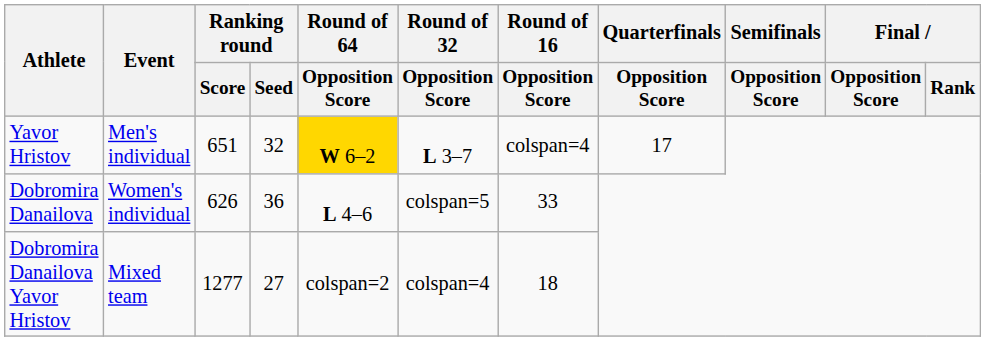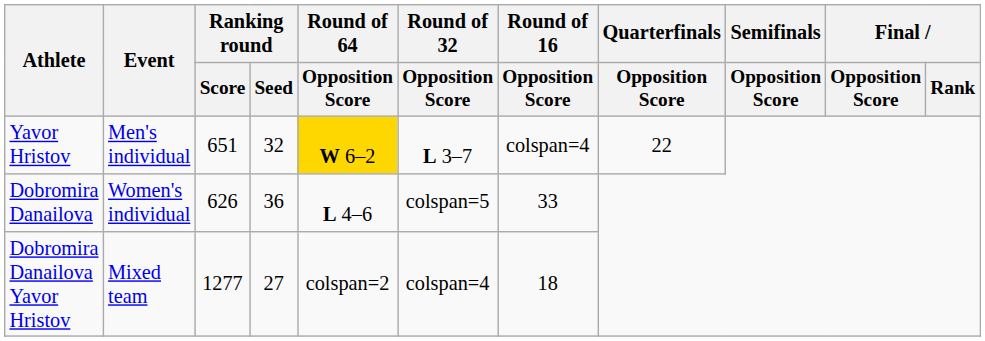(662, 145) 17 -> (662, 145) 22
